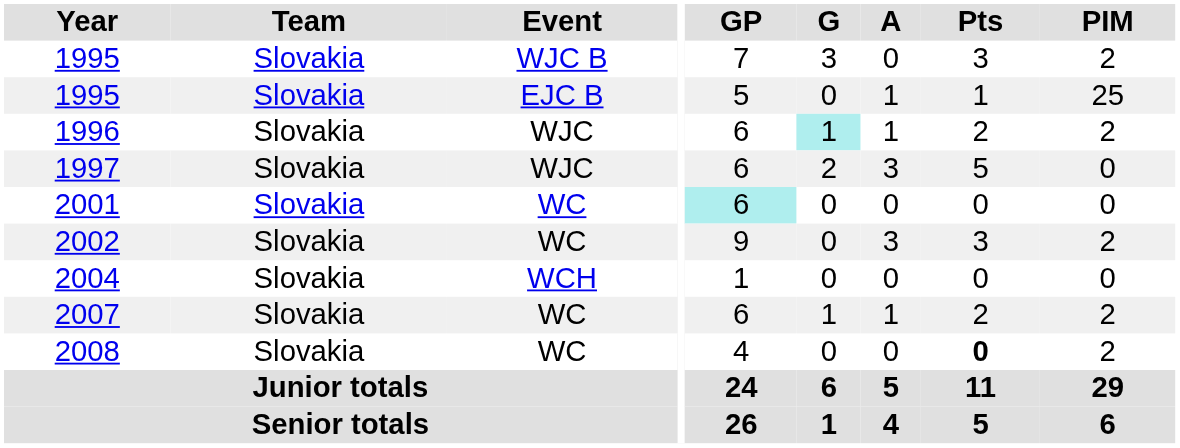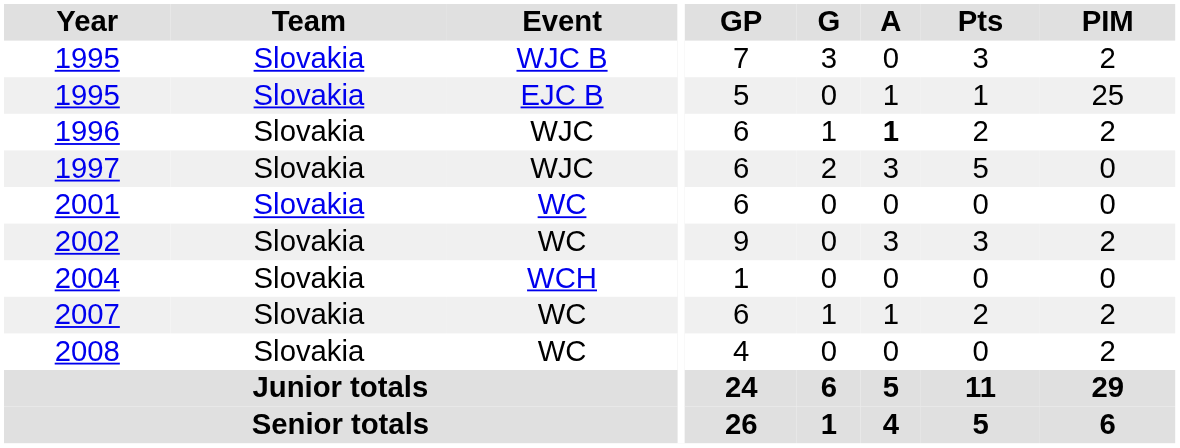(829, 131) paleturquoise background -> (829, 131) no background
(891, 131) normal -> (891, 131) bold
(741, 204) paleturquoise background -> (741, 204) no background
(981, 351) bold -> (981, 351) normal
